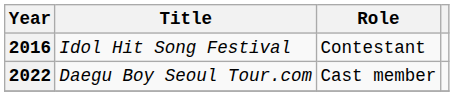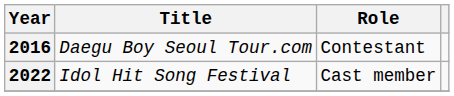(175, 48) Idol Hit Song Festival -> (186, 48) Daegu Boy Seoul Tour.com
(186, 76) Daegu Boy Seoul Tour.com -> (175, 76) Idol Hit Song Festival
